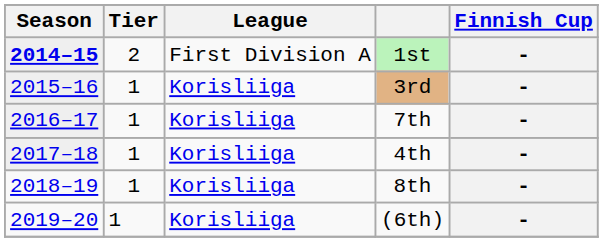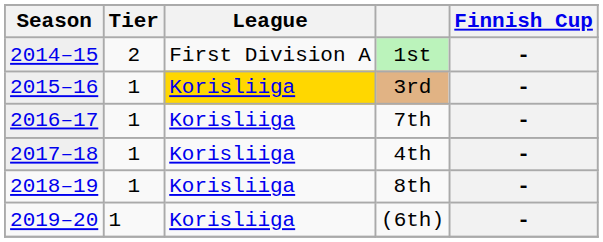(54, 55) bold -> (54, 55) normal
(232, 88) no background -> (232, 88) gold background
